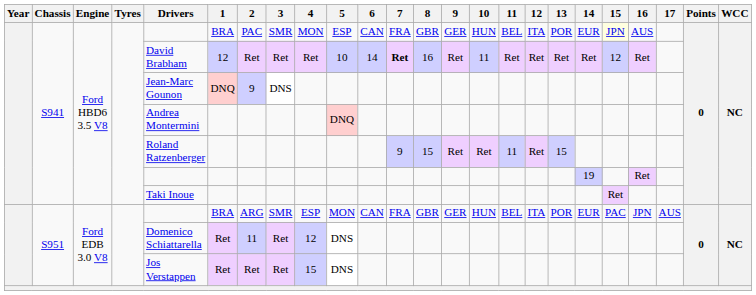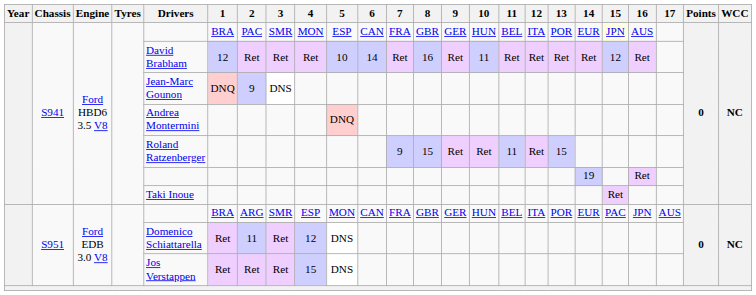(400, 56) bold -> (400, 56) normal
